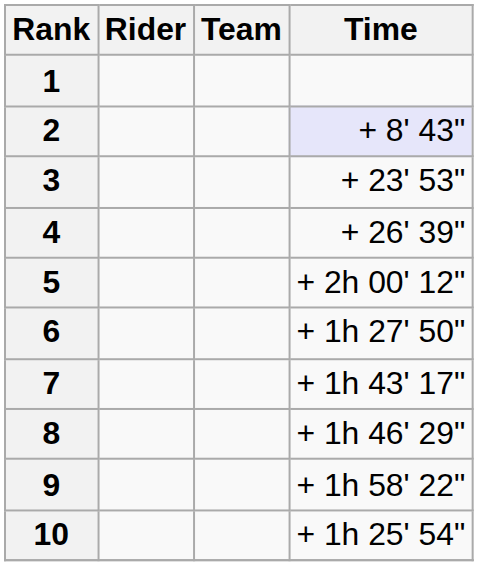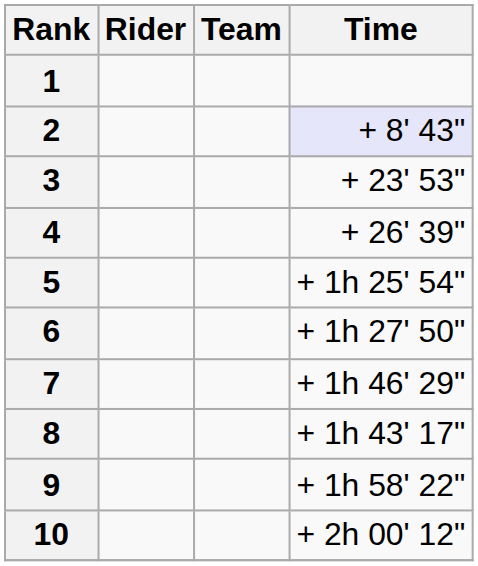(381, 282) + 2h 00' 12" -> (381, 282) + 1h 25' 54"
(381, 383) + 1h 43' 17" -> (381, 383) + 1h 46' 29"
(381, 433) + 1h 46' 29" -> (381, 433) + 1h 43' 17"
(381, 534) + 1h 25' 54" -> (381, 534) + 2h 00' 12"
